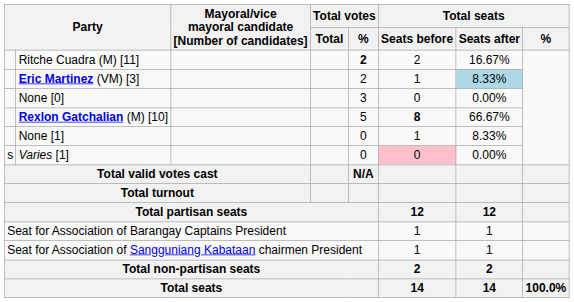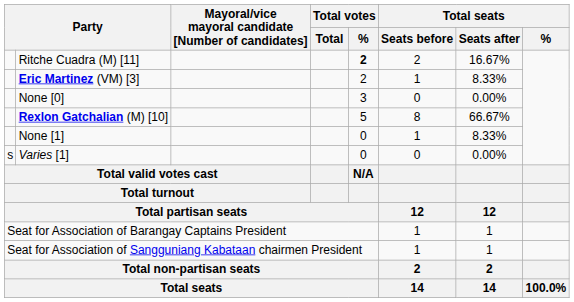(489, 79) lightblue background -> (489, 79) no background
(417, 117) bold -> (417, 117) normal
(417, 155) pink background -> (417, 155) no background
